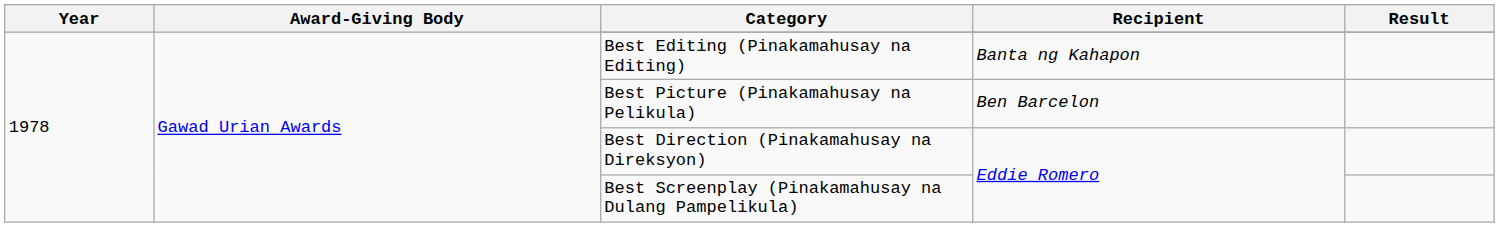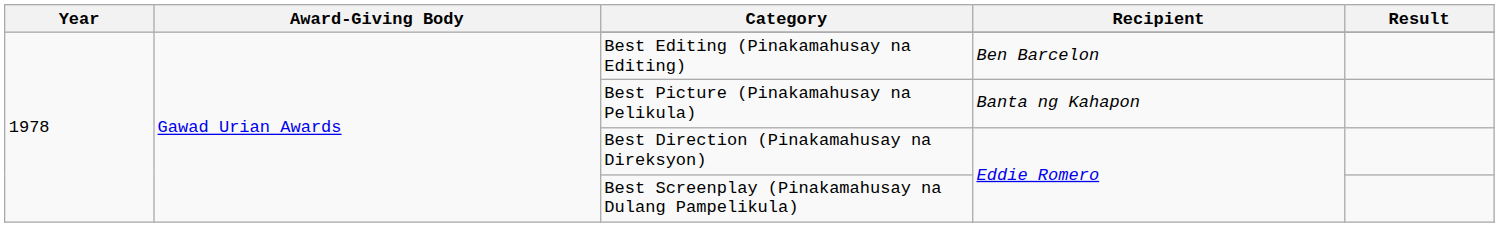(1058, 56) Banta ng Kahapon -> (1038, 56) Ben Barcelon
(1038, 104) Ben Barcelon -> (1058, 104) Banta ng Kahapon
